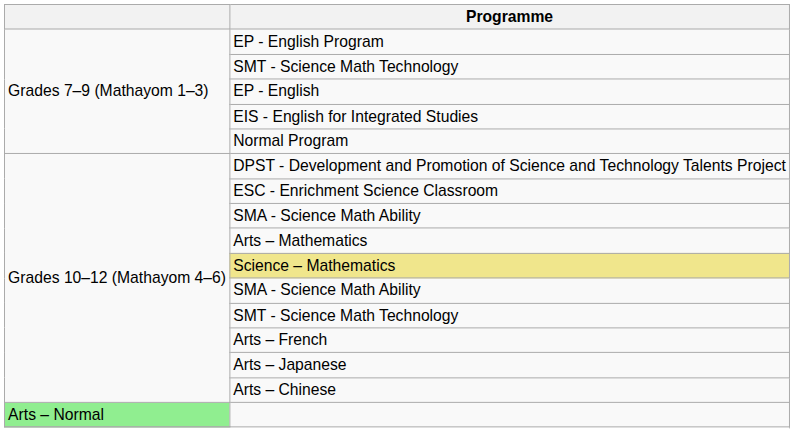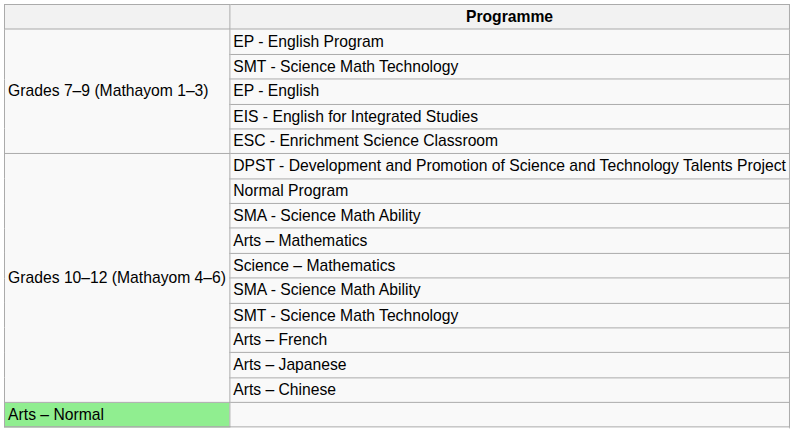(291, 141) Normal Program -> (366, 141) ESC - Enrichment Science Classroom
(366, 191) ESC - Enrichment Science Classroom -> (291, 191) Normal Program
(314, 265) khaki background -> (314, 265) no background
